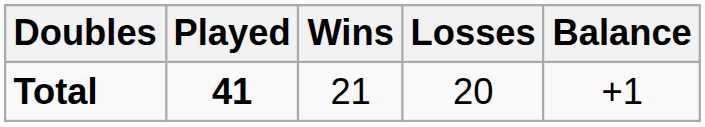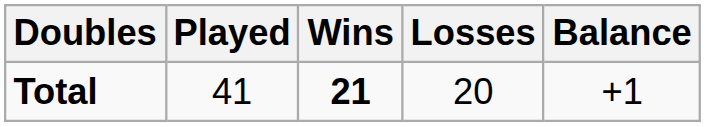(232, 90) bold -> (232, 90) normal
(351, 90) normal -> (351, 90) bold
